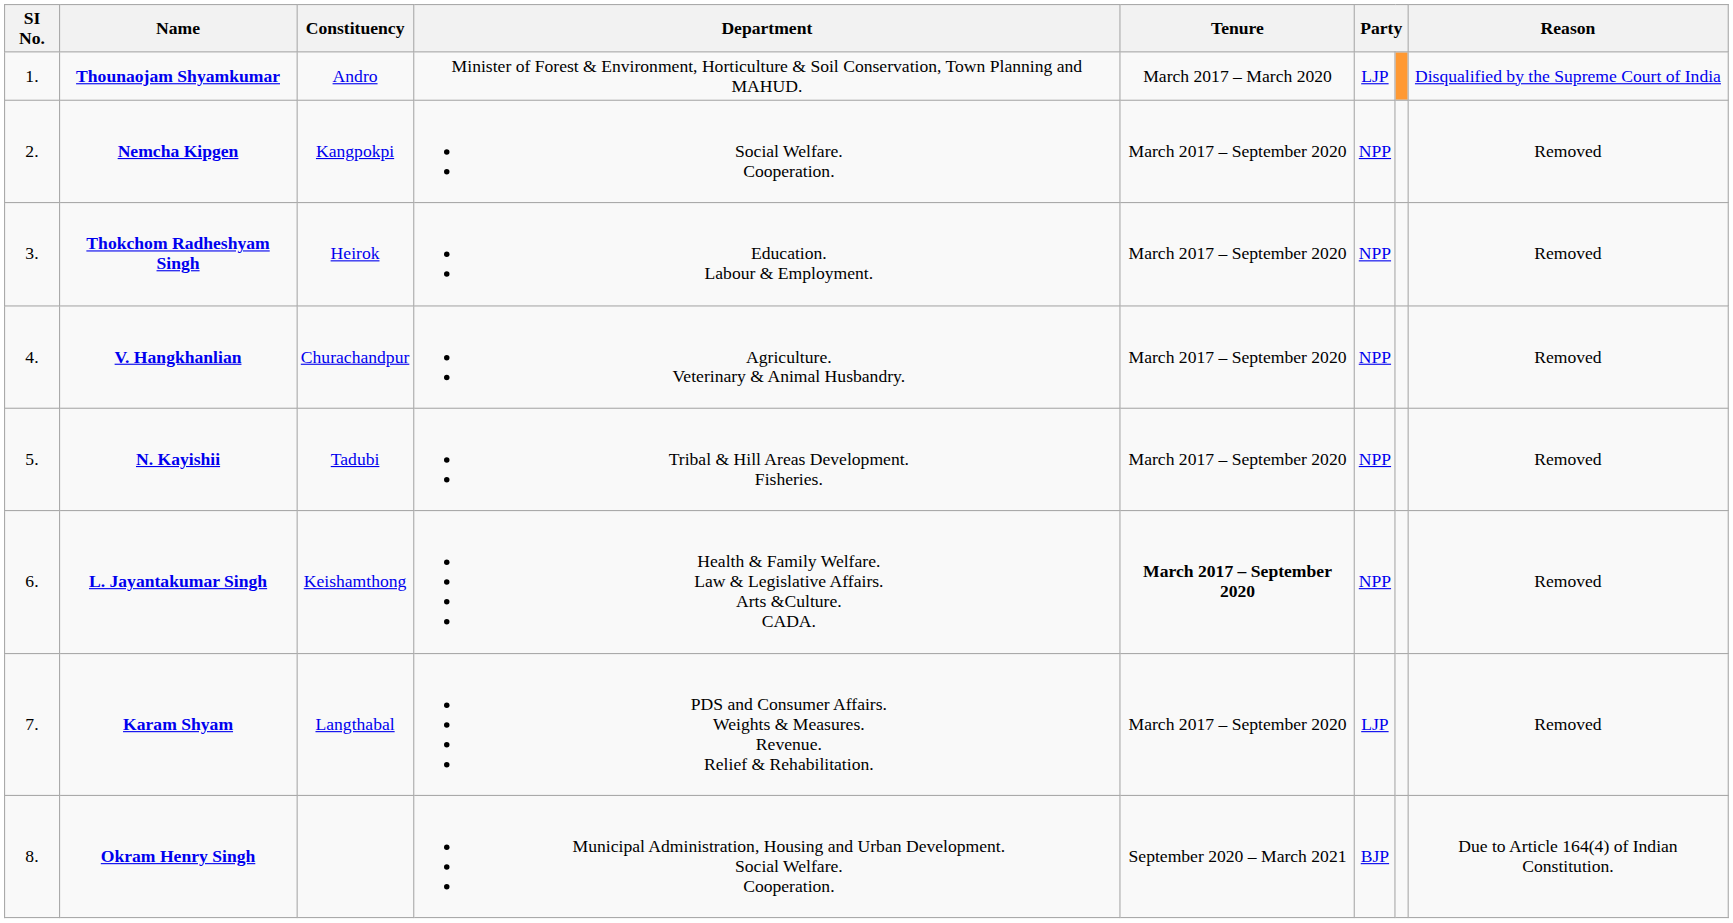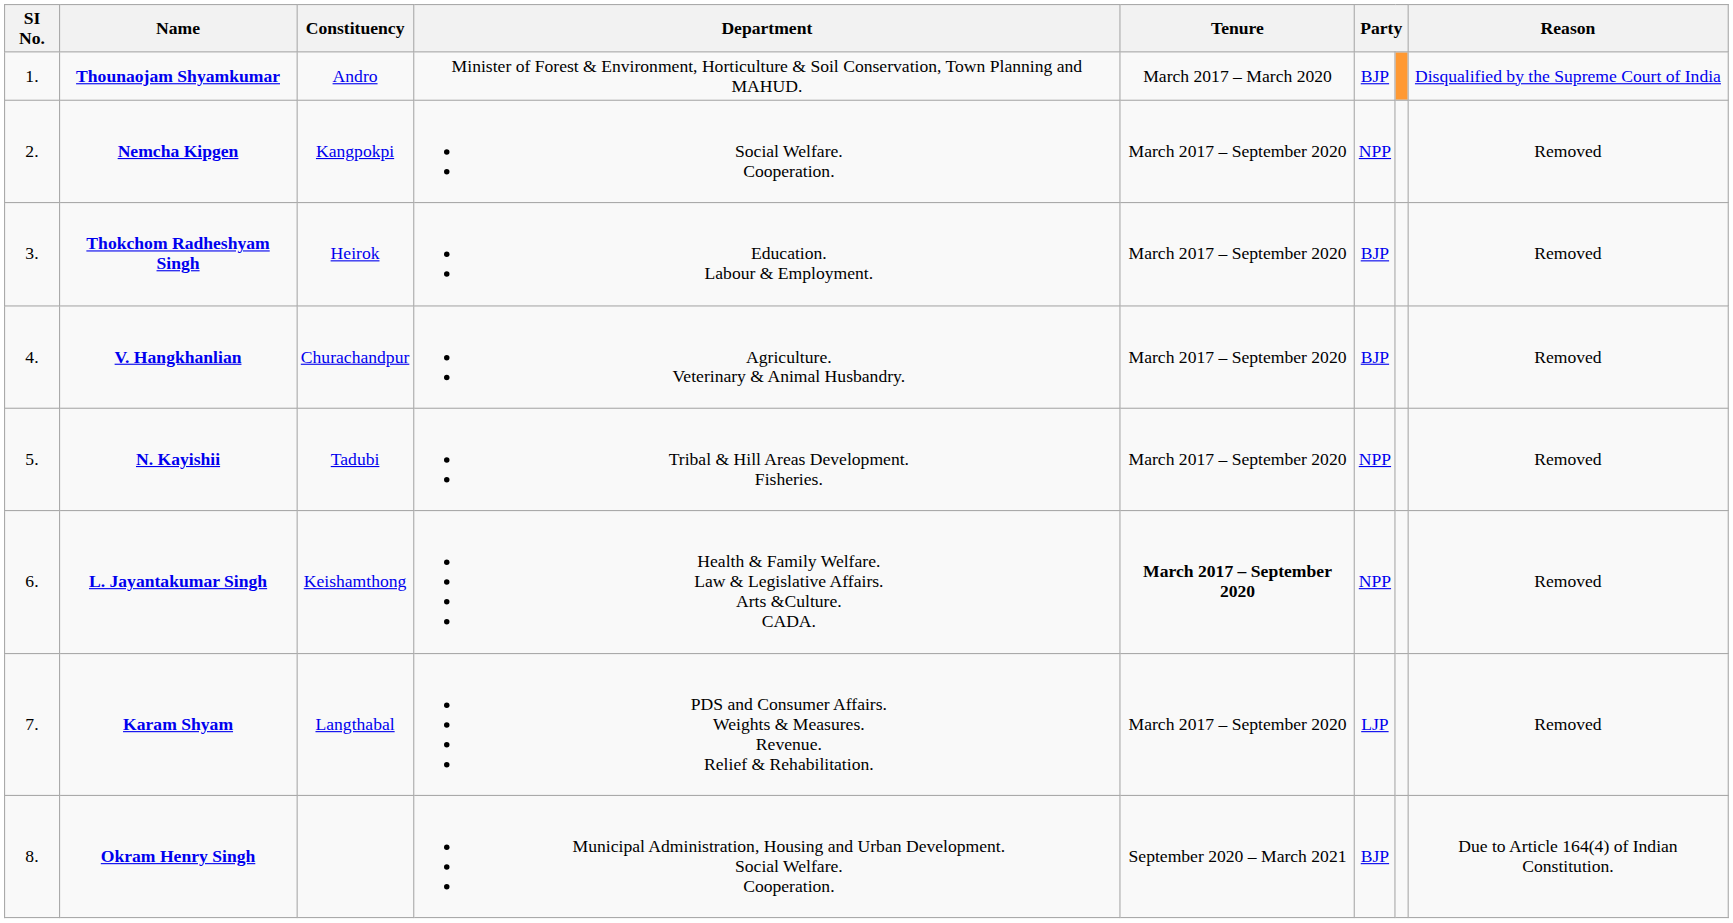(1375, 76) LJP -> (1375, 76) BJP
(1375, 253) NPP -> (1375, 253) BJP
(1375, 356) NPP -> (1375, 356) BJP
